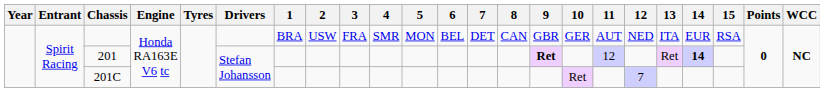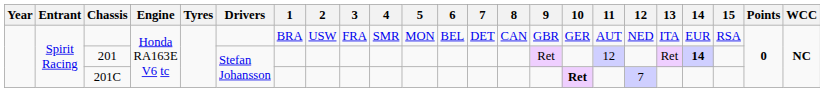(546, 56) bold -> (546, 56) normal
(577, 77) normal -> (577, 77) bold
